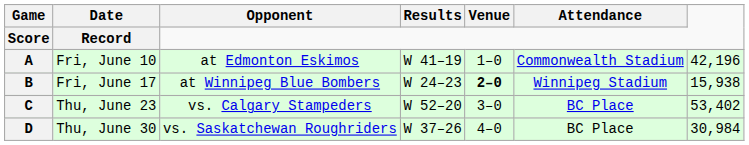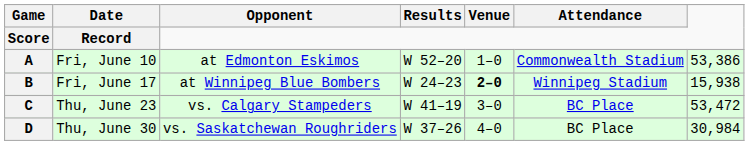(433, 61) W 41–19 -> (433, 61) W 52–20
(715, 61) 42,196 -> (715, 61) 53,386
(433, 107) W 52–20 -> (433, 107) W 41–19
(715, 107) 53,402 -> (715, 107) 53,472
